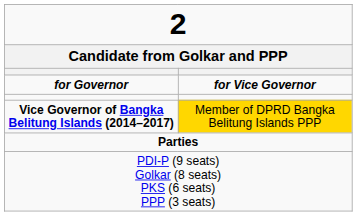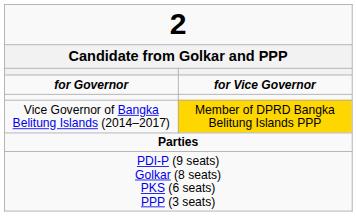(91, 117) bold -> (91, 117) normal
